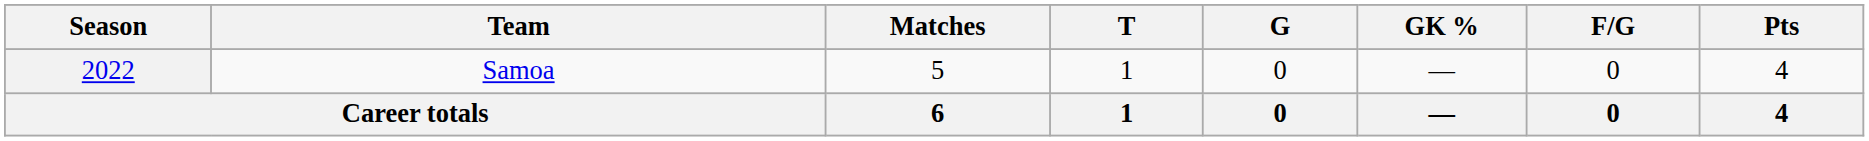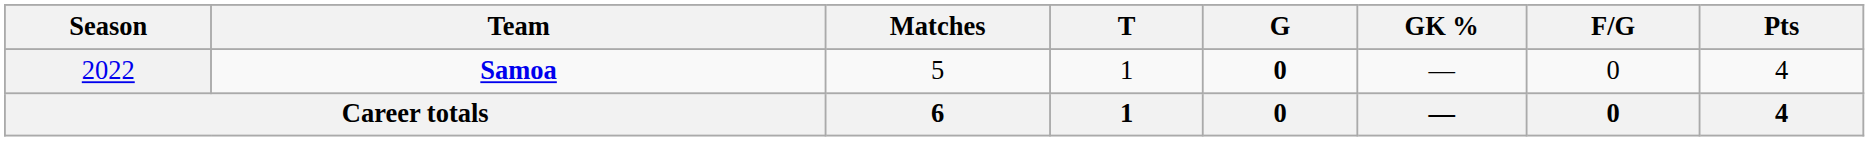(519, 70) normal -> (519, 70) bold
(1280, 70) normal -> (1280, 70) bold
